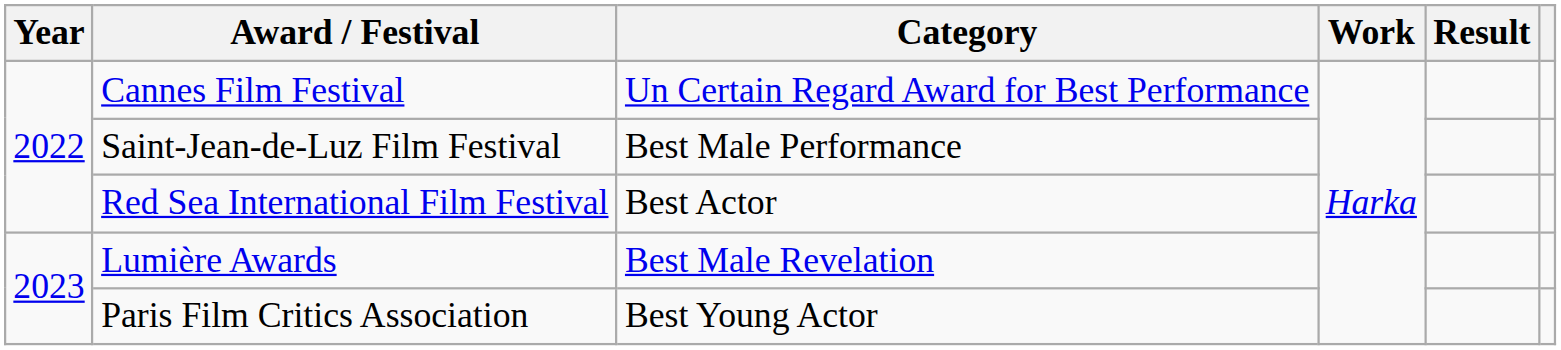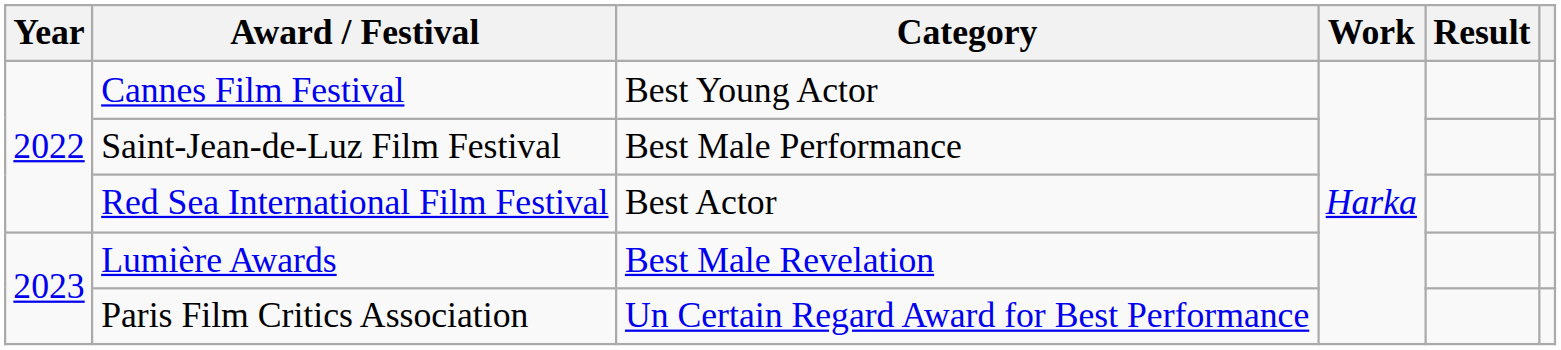(967, 89) Un Certain Regard Award for Best Performance -> (751, 89) Best Young Actor
(751, 315) Best Young Actor -> (967, 315) Un Certain Regard Award for Best Performance
